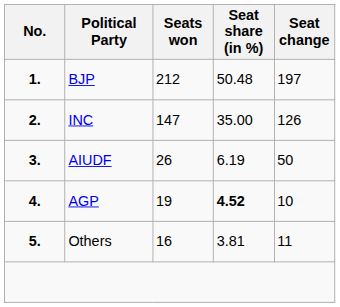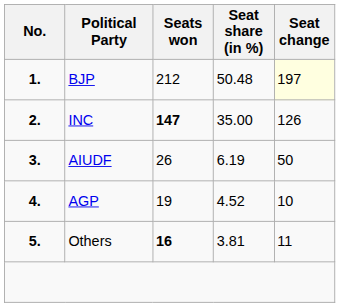(289, 79) no background -> (289, 79) lightyellow background
(168, 120) normal -> (168, 120) bold
(231, 201) bold -> (231, 201) normal
(164, 241) normal -> (164, 241) bold
